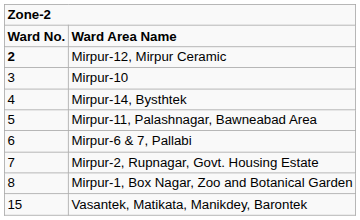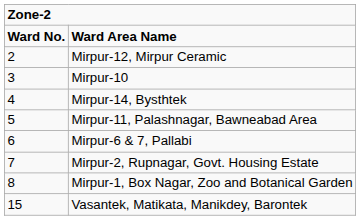(11, 57) bold -> (11, 57) normal
